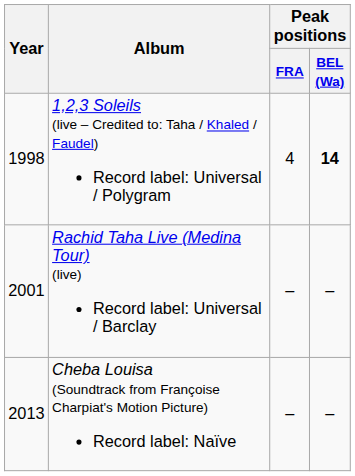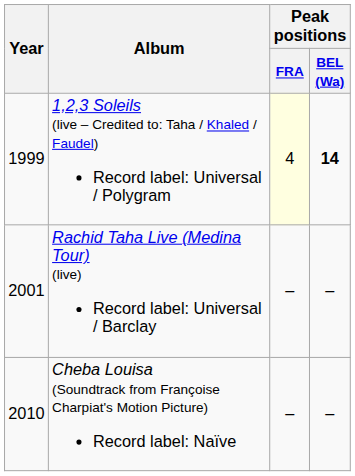(26, 158) 1998 -> (26, 158) 1999
(290, 158) no background -> (290, 158) lightyellow background
(26, 413) 2013 -> (26, 413) 2010
